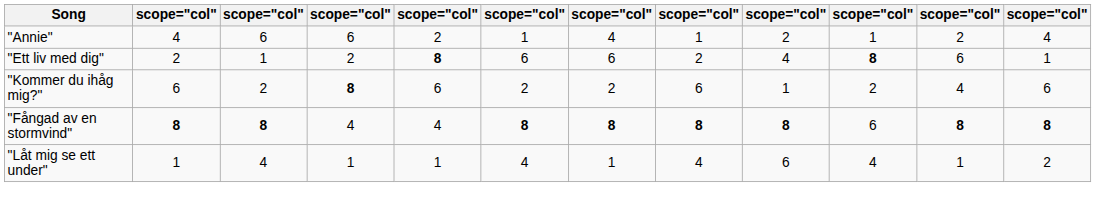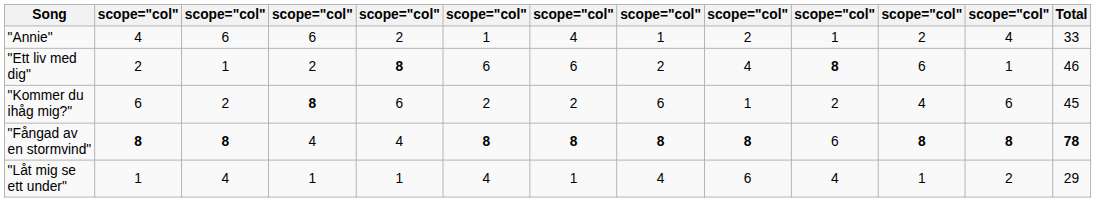+ column: (1072, 15)
